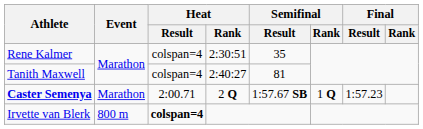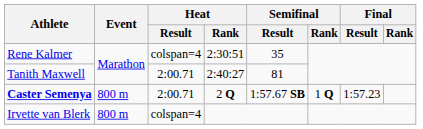(177, 74) colspan=4 -> (176, 74) 2:00.71
(121, 94) Marathon -> (113, 94) 800 m
(177, 114) bold -> (176, 114) normal
